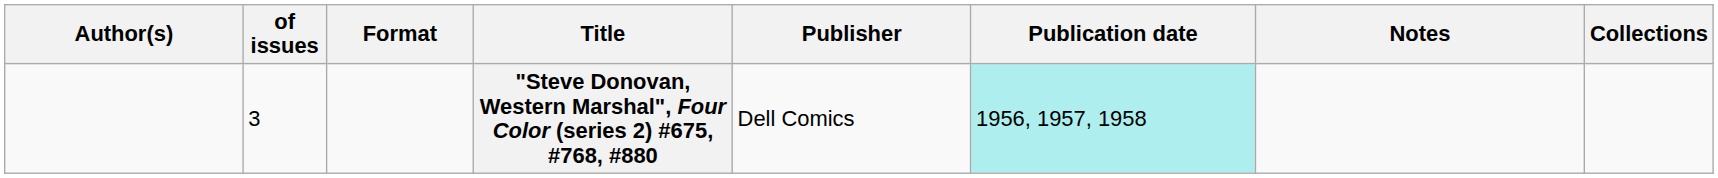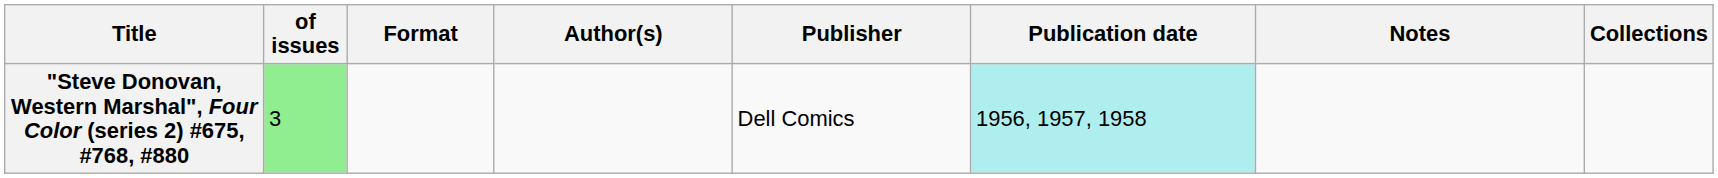columns swapped: (603, 34) <-> (124, 34)
(254, 118) no background -> (275, 118) lightgreen background
